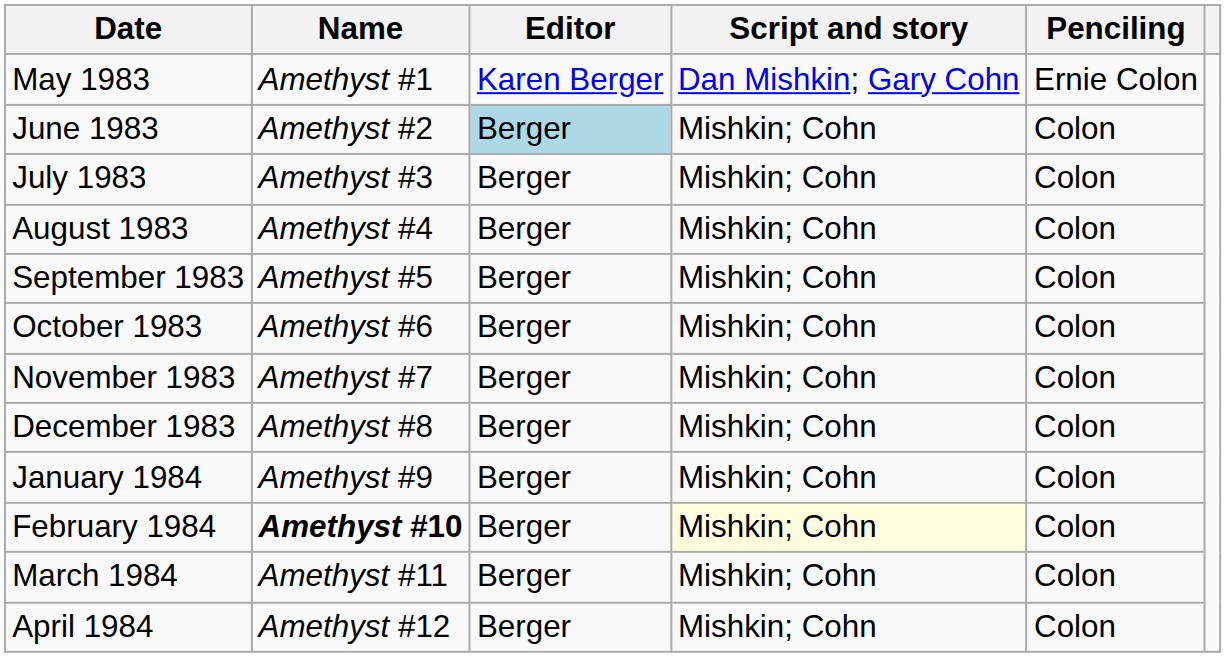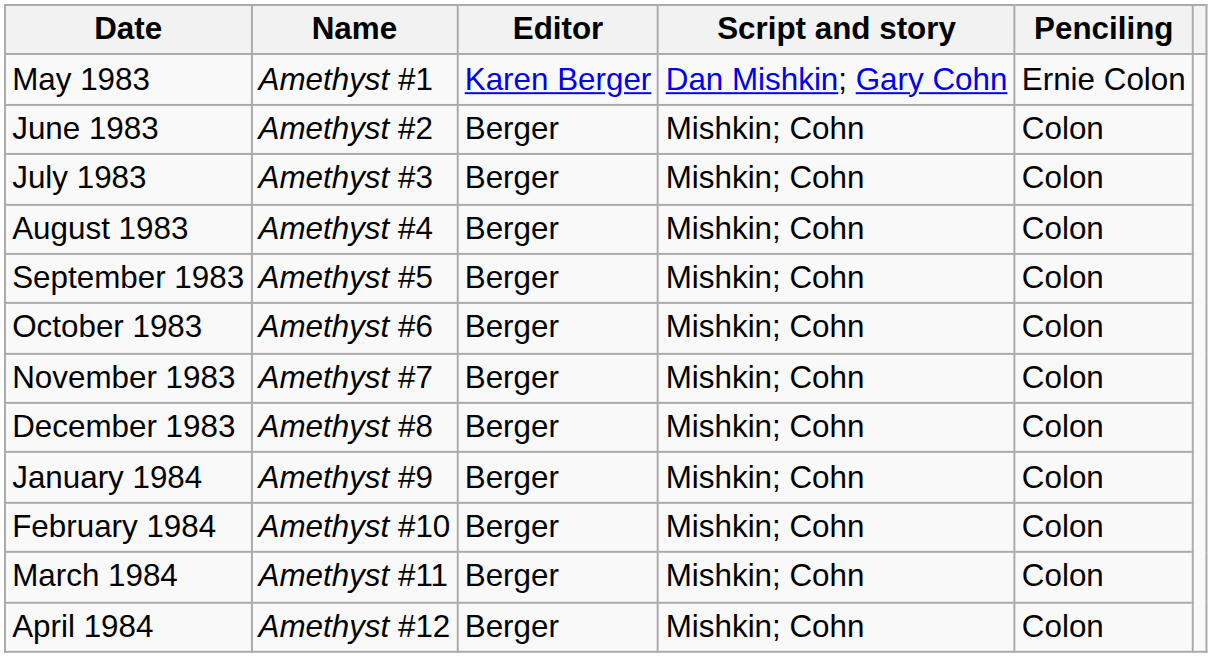(524, 128) lightblue background -> (512, 128) no background
(361, 526) bold -> (354, 526) normal
(777, 526) lightyellow background -> (765, 526) no background
